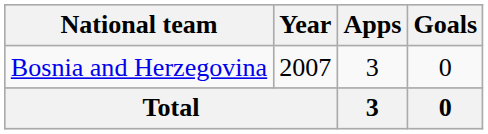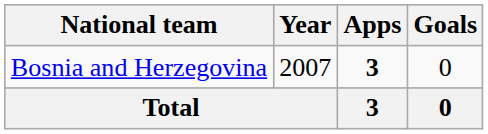(372, 66) normal -> (372, 66) bold
